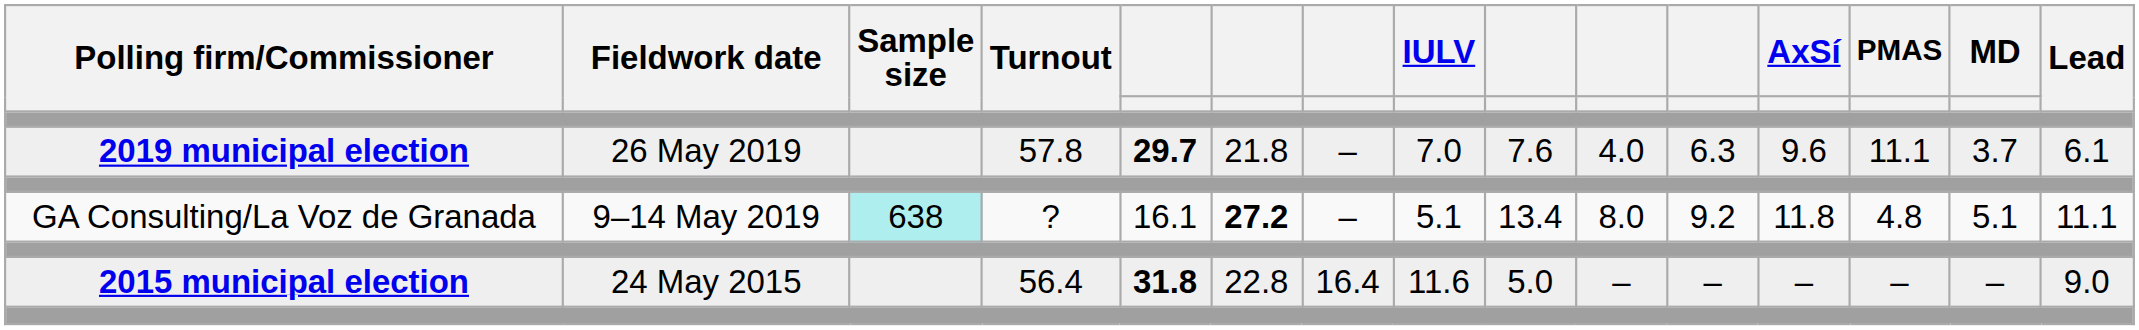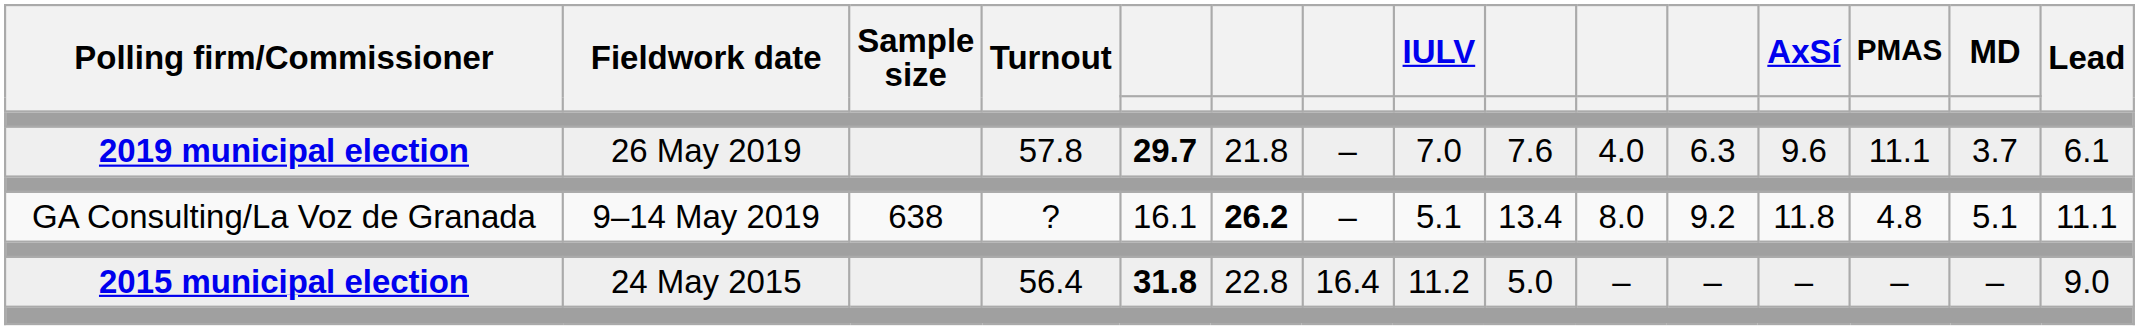(916, 216) paleturquoise background -> (916, 216) no background
(1256, 216) 27.2 -> (1256, 216) 26.2
(1439, 282) 11.6 -> (1439, 282) 11.2
